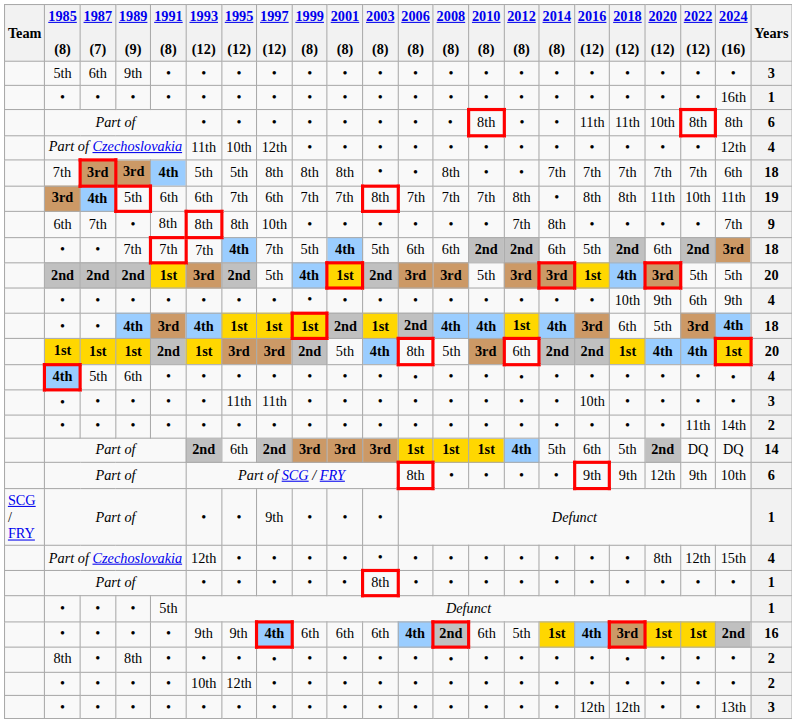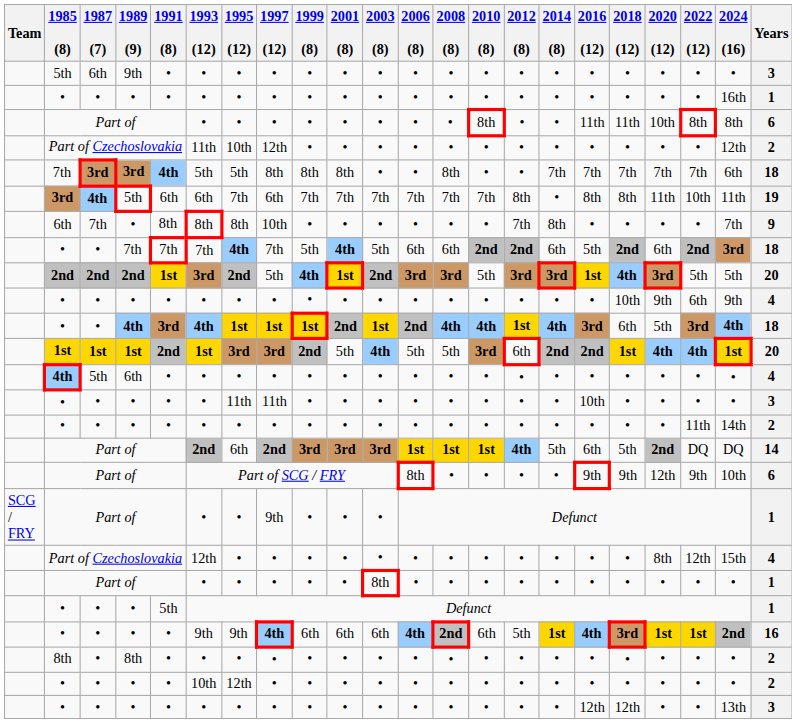(771, 147) 4 -> (771, 147) 2
(380, 198) 8th -> (380, 198) 7th
(416, 351) 8th -> (416, 351) 5th
